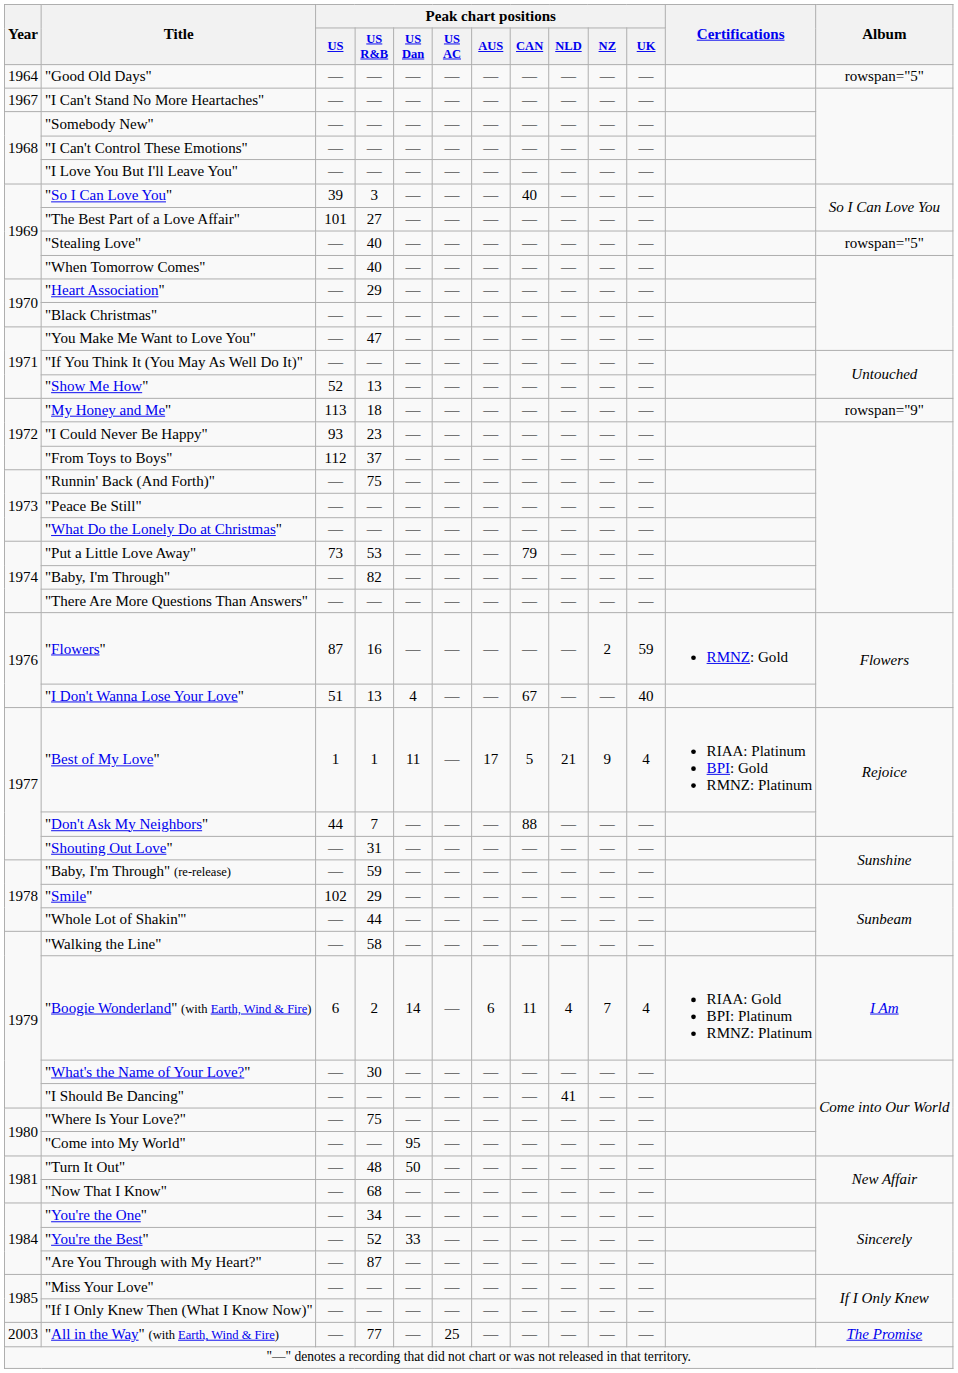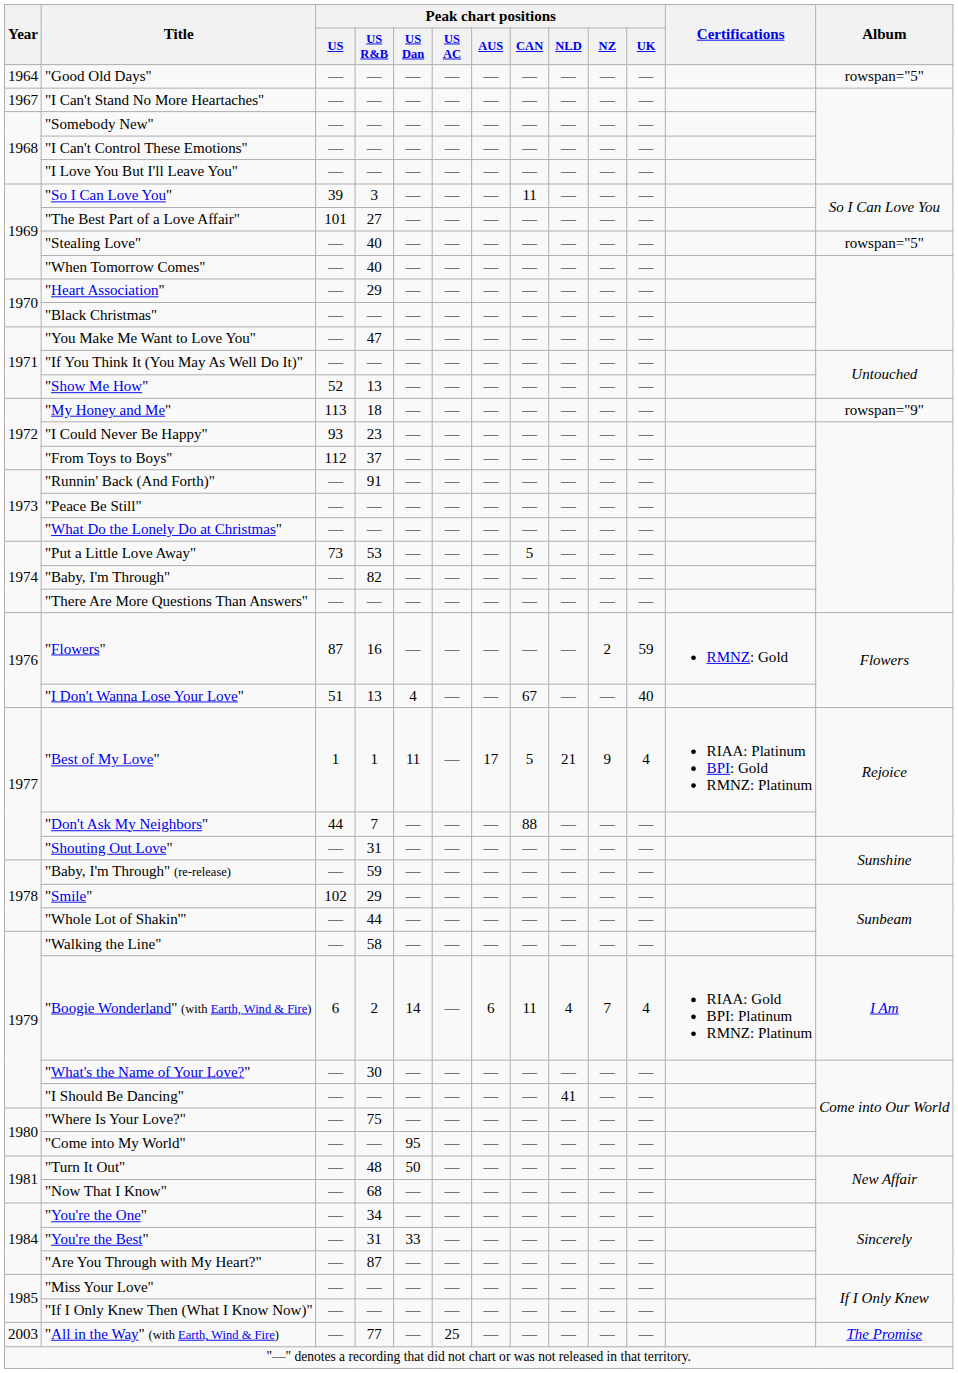(530, 195) 40 -> (530, 195) 11
(374, 481) 75 -> (374, 481) 91
(530, 553) 79 -> (530, 553) 5
(374, 1239) 52 -> (374, 1239) 31
